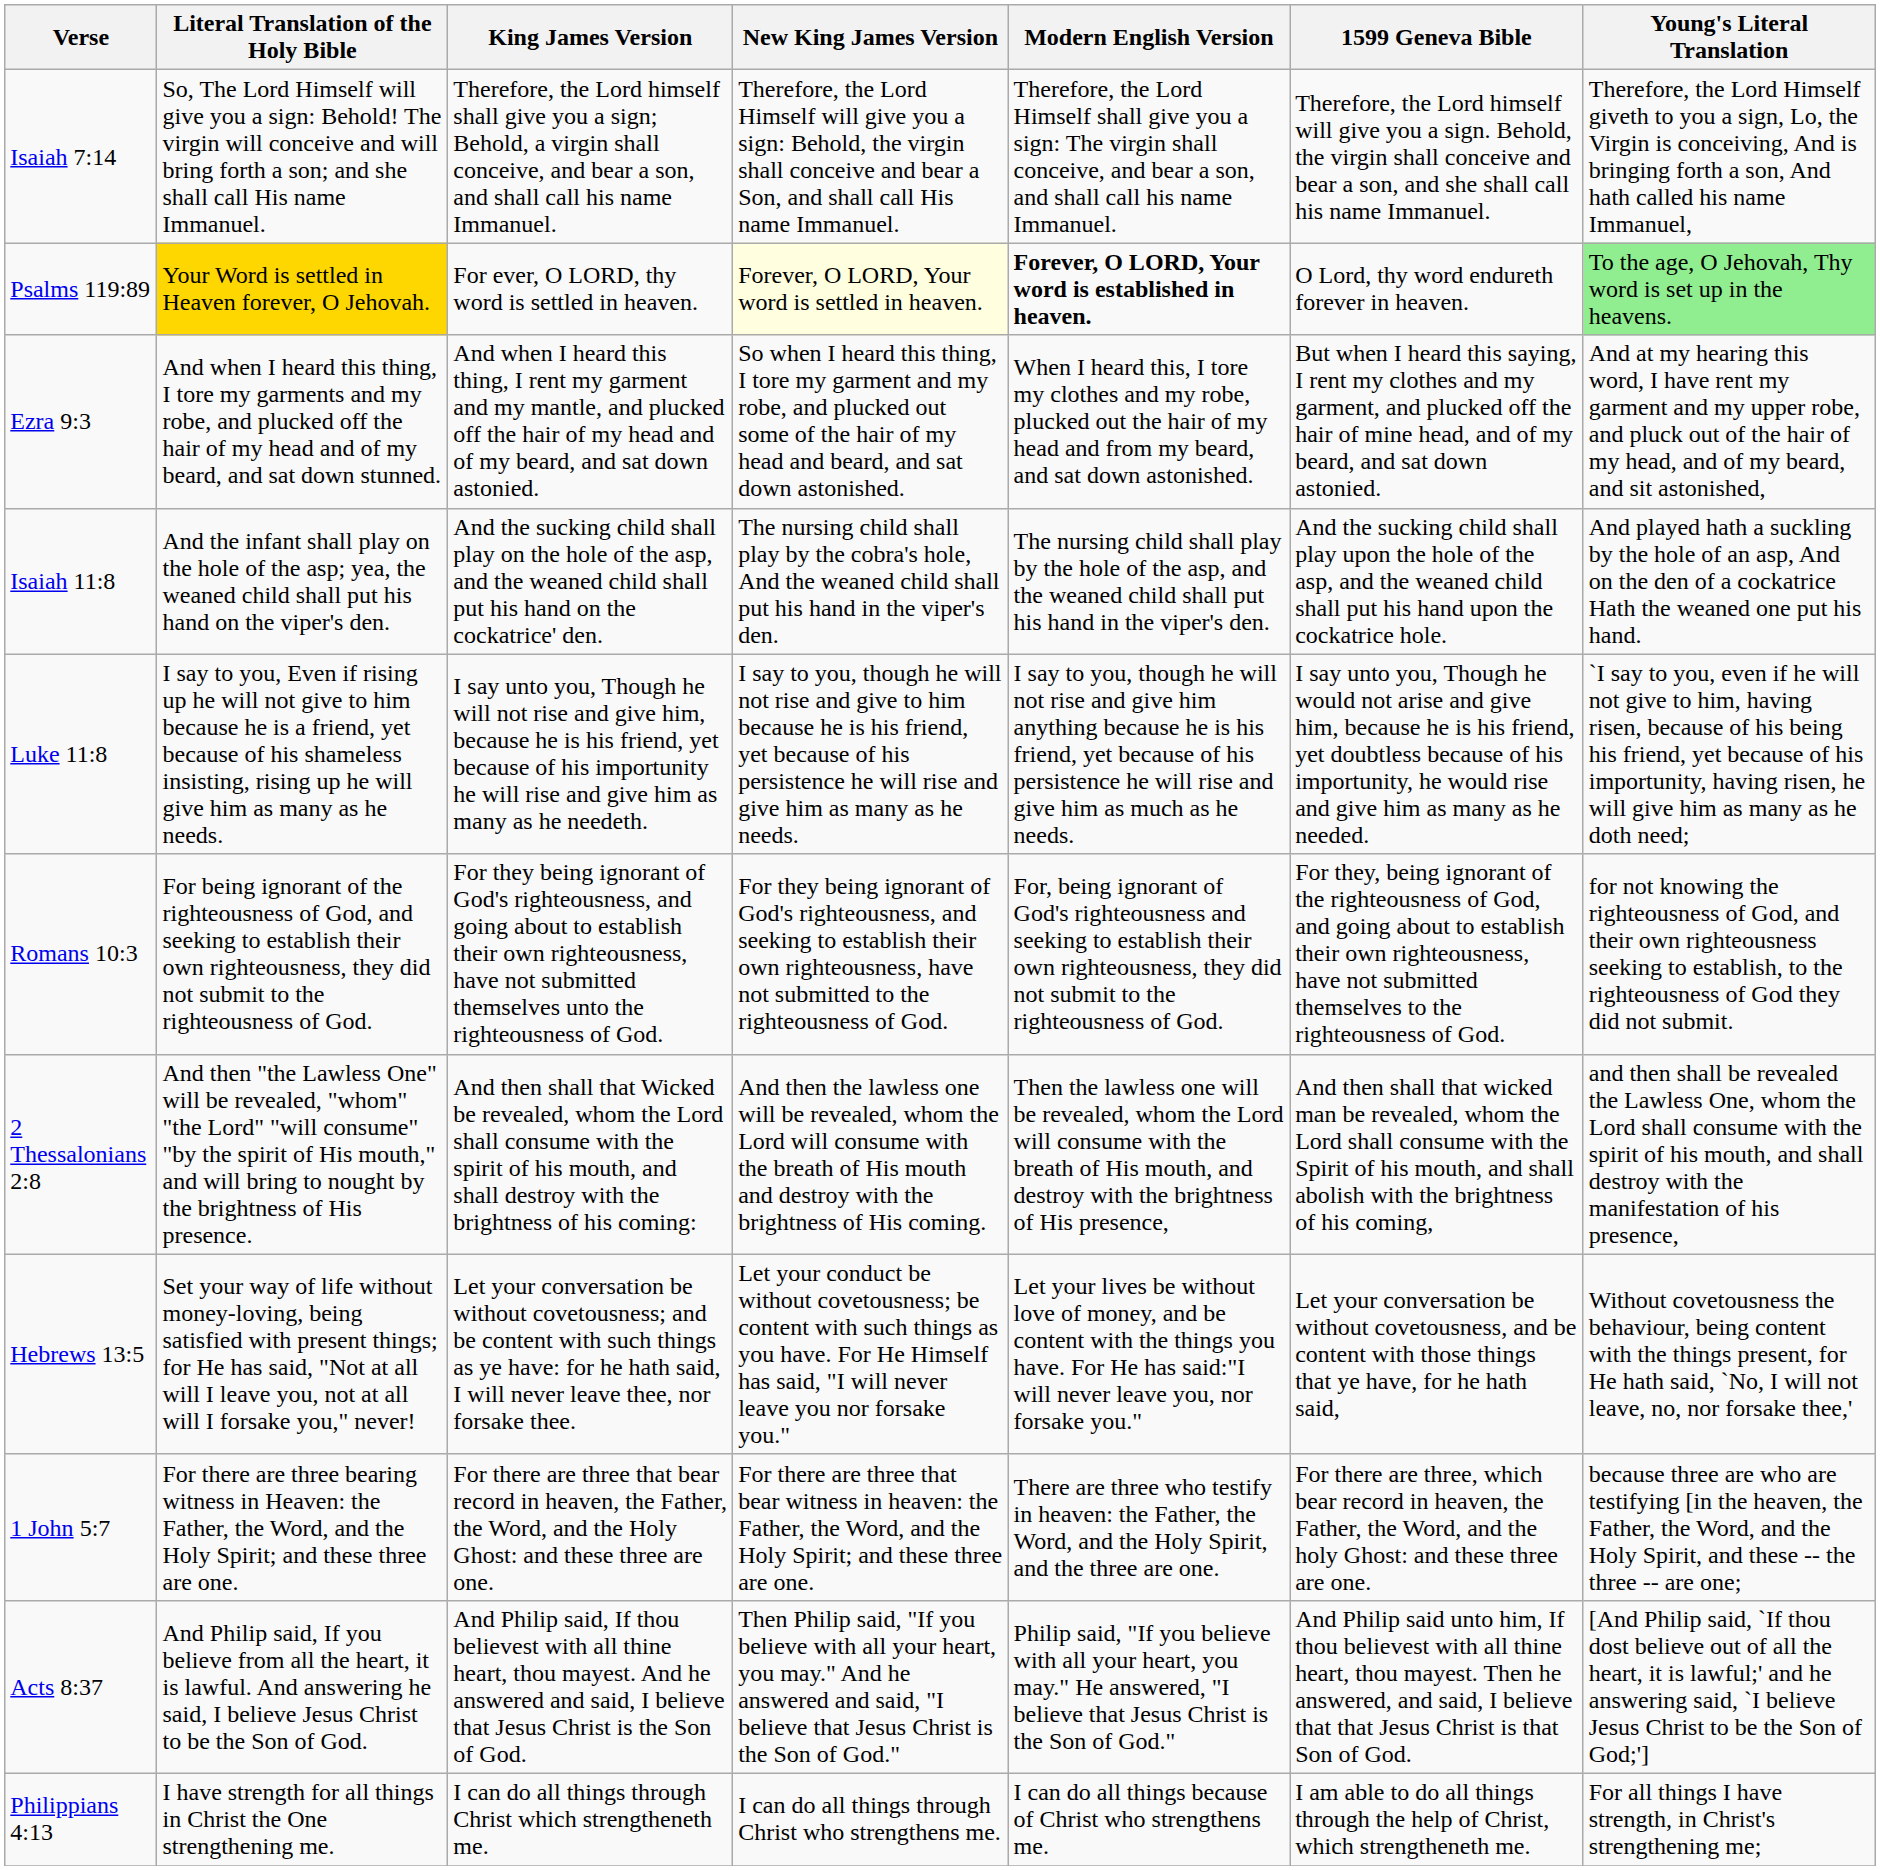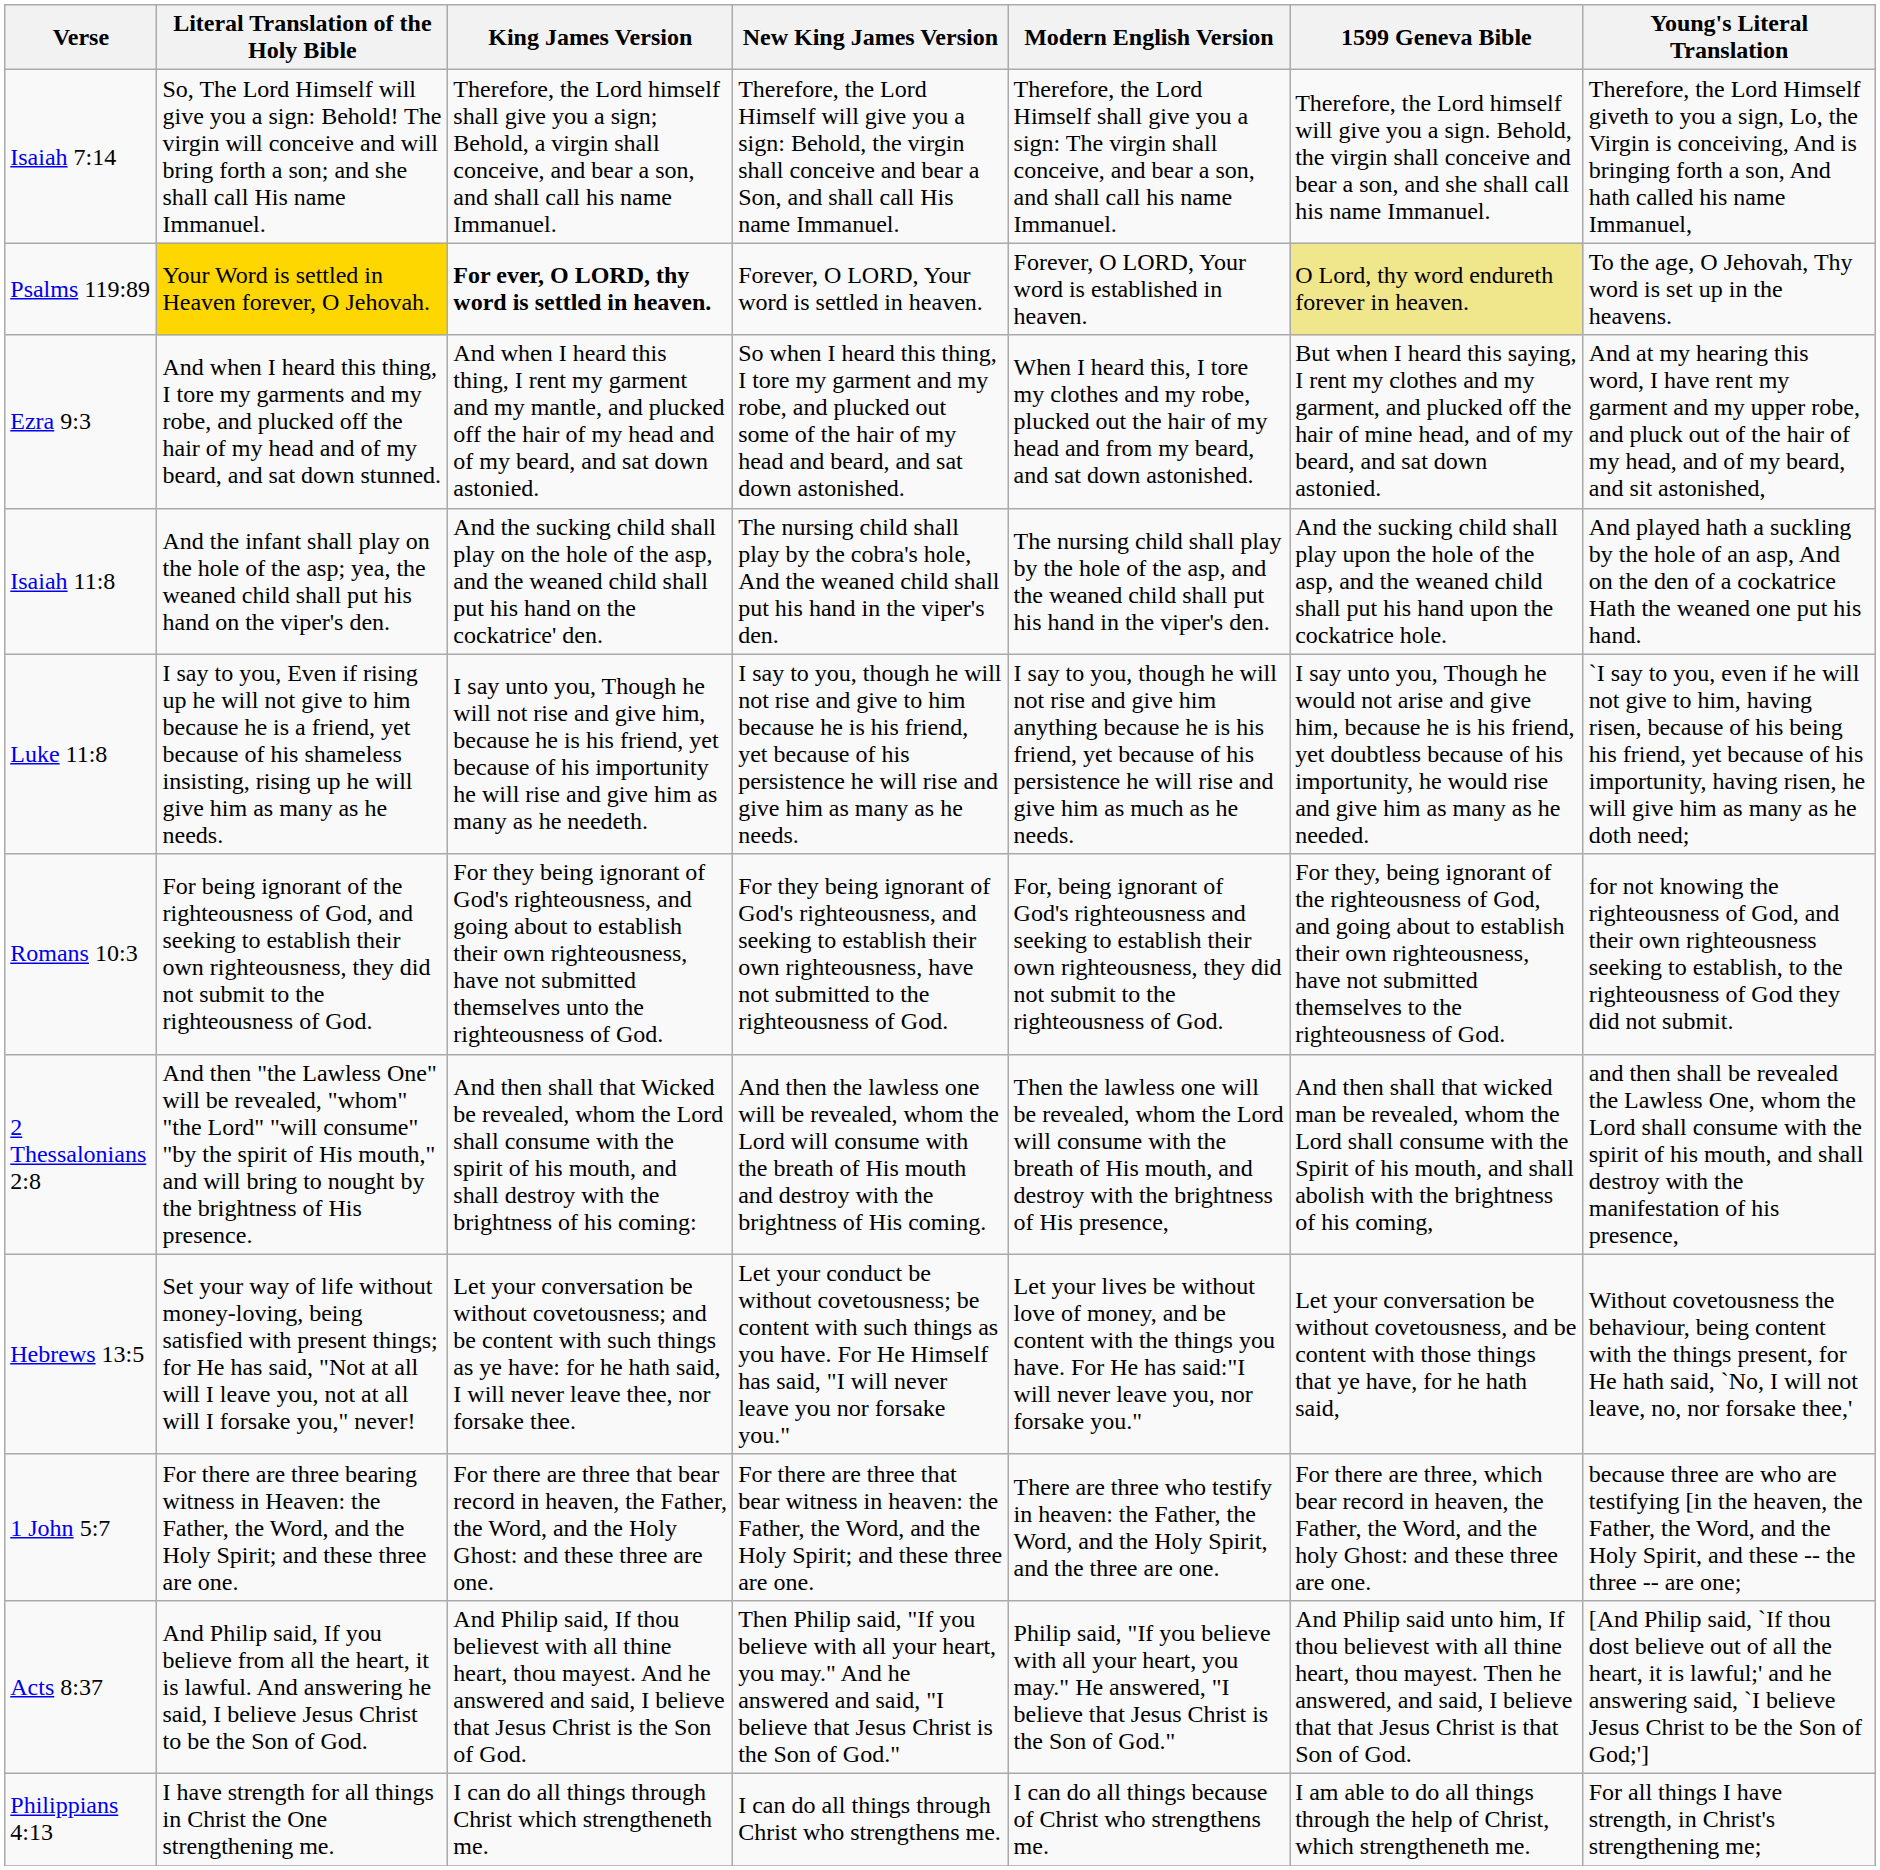(576, 288) normal -> (582, 288) bold
(861, 288) lightyellow background -> (861, 288) no background
(1137, 288) bold -> (1130, 288) normal
(1424, 288) no background -> (1424, 288) khaki background
(1721, 288) lightgreen background -> (1721, 288) no background
